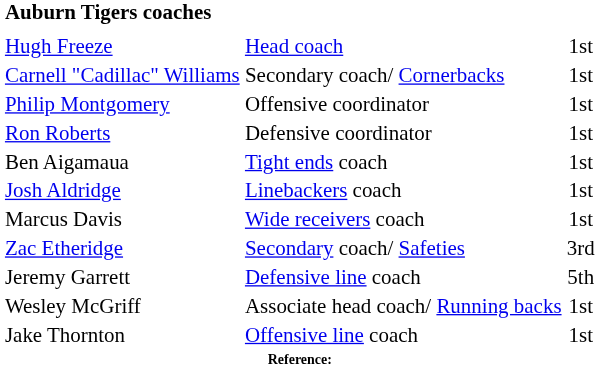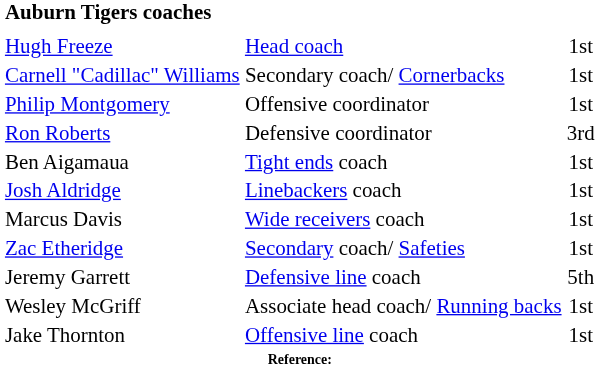(581, 133) 1st -> (581, 133) 3rd
(581, 248) 3rd -> (581, 248) 1st
